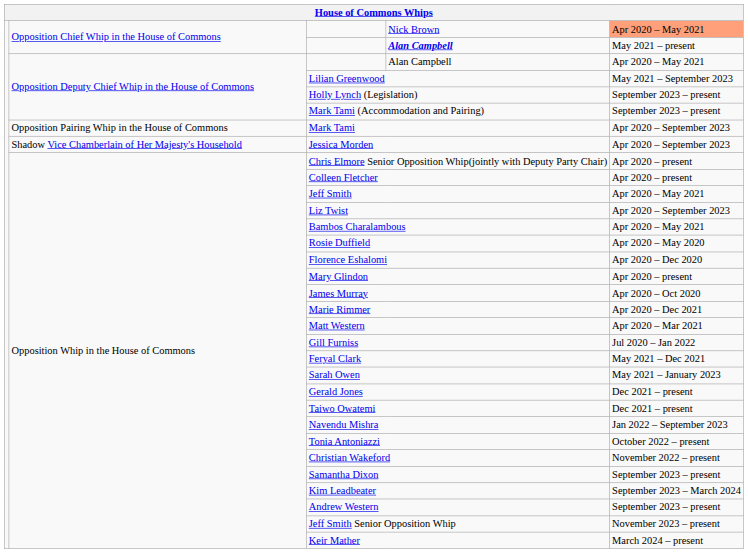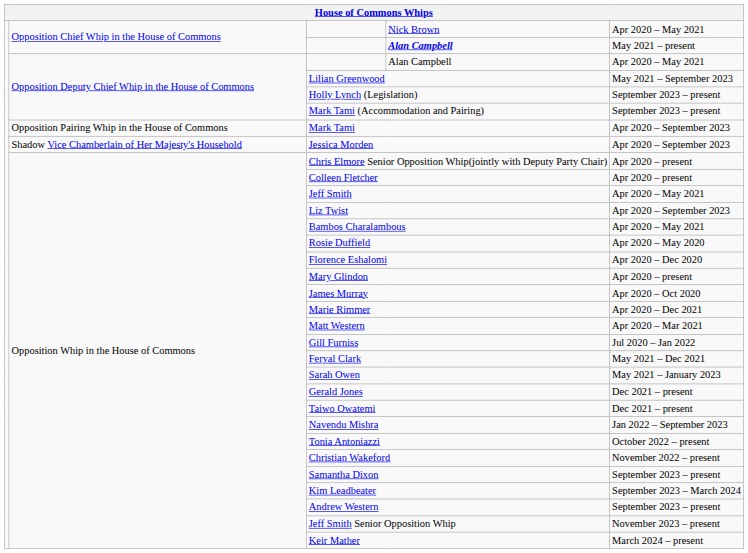(658, 29) lightsalmon background -> (658, 29) no background
